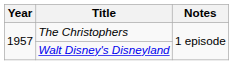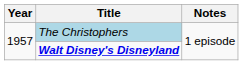(83, 32) no background -> (83, 32) lightblue background
(104, 50) normal -> (109, 50) bold
